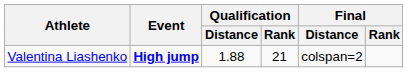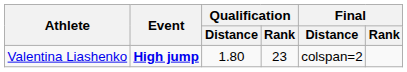(231, 57) 1.88 -> (231, 57) 1.80
(280, 57) 21 -> (280, 57) 23
